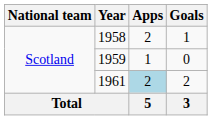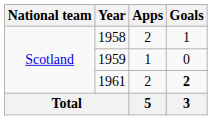(148, 81) lightblue background -> (148, 81) no background
(187, 81) normal -> (187, 81) bold
